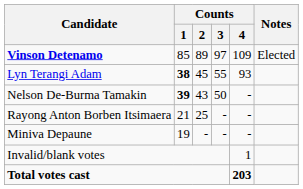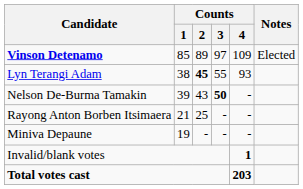(183, 74) bold -> (183, 74) normal
(202, 74) normal -> (202, 74) bold
(183, 94) bold -> (183, 94) normal
(220, 94) normal -> (220, 94) bold
(248, 154) normal -> (248, 154) bold
